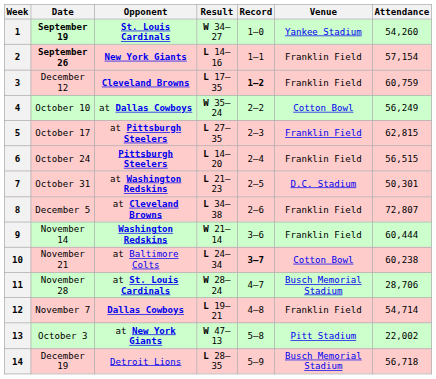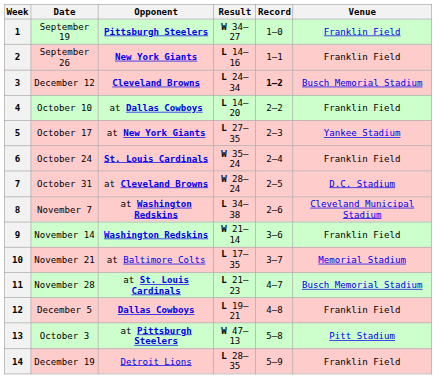- column: (402, 12)
(63, 32) bold -> (64, 32) normal
(146, 32) St. Louis Cardinals -> (156, 32) Pittsburgh Steelers
(323, 32) Yankee Stadium -> (362, 32) Franklin Field
(63, 57) bold -> (64, 57) normal
(217, 83) L 17–35 -> (235, 83) L 24–34
(323, 83) Franklin Field -> (362, 83) Busch Memorial Stadium
(217, 108) W 35–24 -> (235, 108) L 14–20
(323, 108) Cotton Bowl -> (362, 108) Franklin Field
(146, 133) at Pittsburgh Steelers -> (156, 133) at New York Giants
(323, 133) Franklin Field -> (362, 133) Yankee Stadium
(146, 159) Pittsburgh Steelers -> (156, 159) St. Louis Cardinals
(217, 159) L 14–20 -> (235, 159) W 35–24
(146, 184) at Washington Redskins -> (156, 184) at Cleveland Browns
(217, 184) L 21–23 -> (235, 184) W 28–24
(63, 209) December 5 -> (64, 209) November 7
(146, 209) at Cleveland Browns -> (156, 209) at Washington Redskins
(323, 209) Franklin Field -> (362, 209) Cleveland Municipal Stadium
(217, 260) L 24–34 -> (235, 260) L 17–35
(256, 260) bold -> (274, 260) normal
(323, 260) Cotton Bowl -> (362, 260) Memorial Stadium
(217, 285) W 28–24 -> (235, 285) L 21–23
(63, 310) November 7 -> (64, 310) December 5
(146, 336) at New York Giants -> (156, 336) at Pittsburgh Steelers
(323, 361) Busch Memorial Stadium -> (362, 361) Franklin Field
